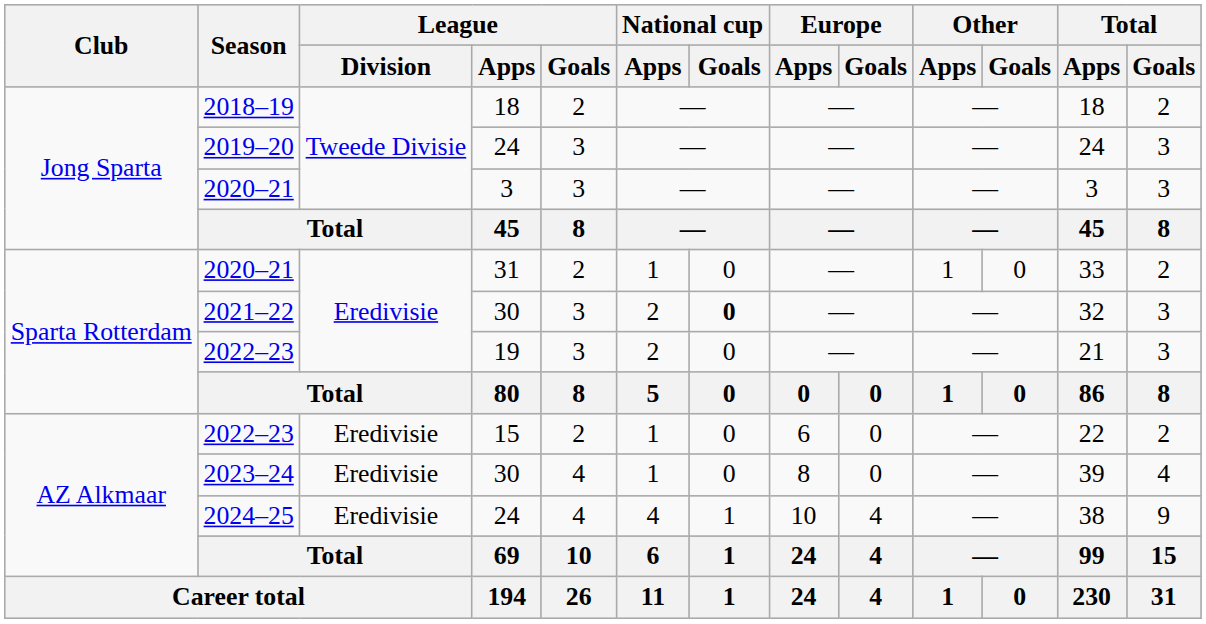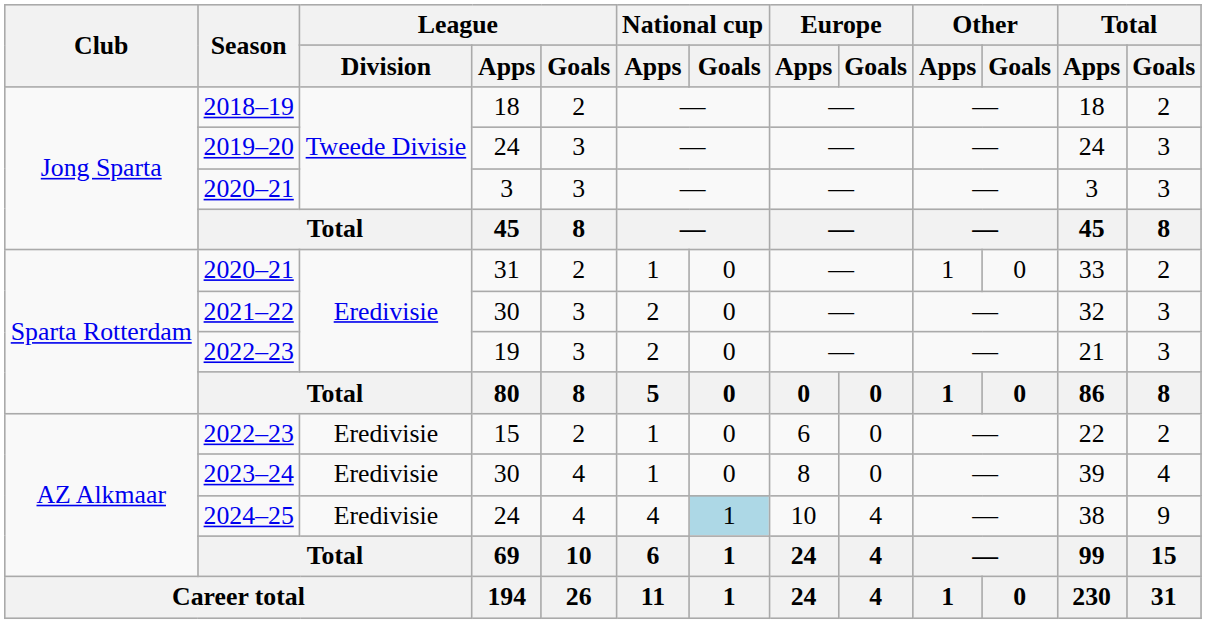(729, 310) bold -> (729, 310) normal
(729, 515) no background -> (729, 515) lightblue background
